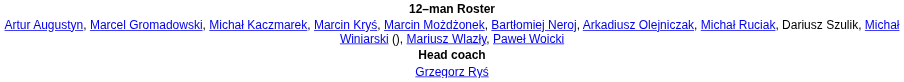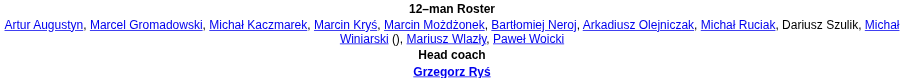(452, 72) normal -> (452, 72) bold
